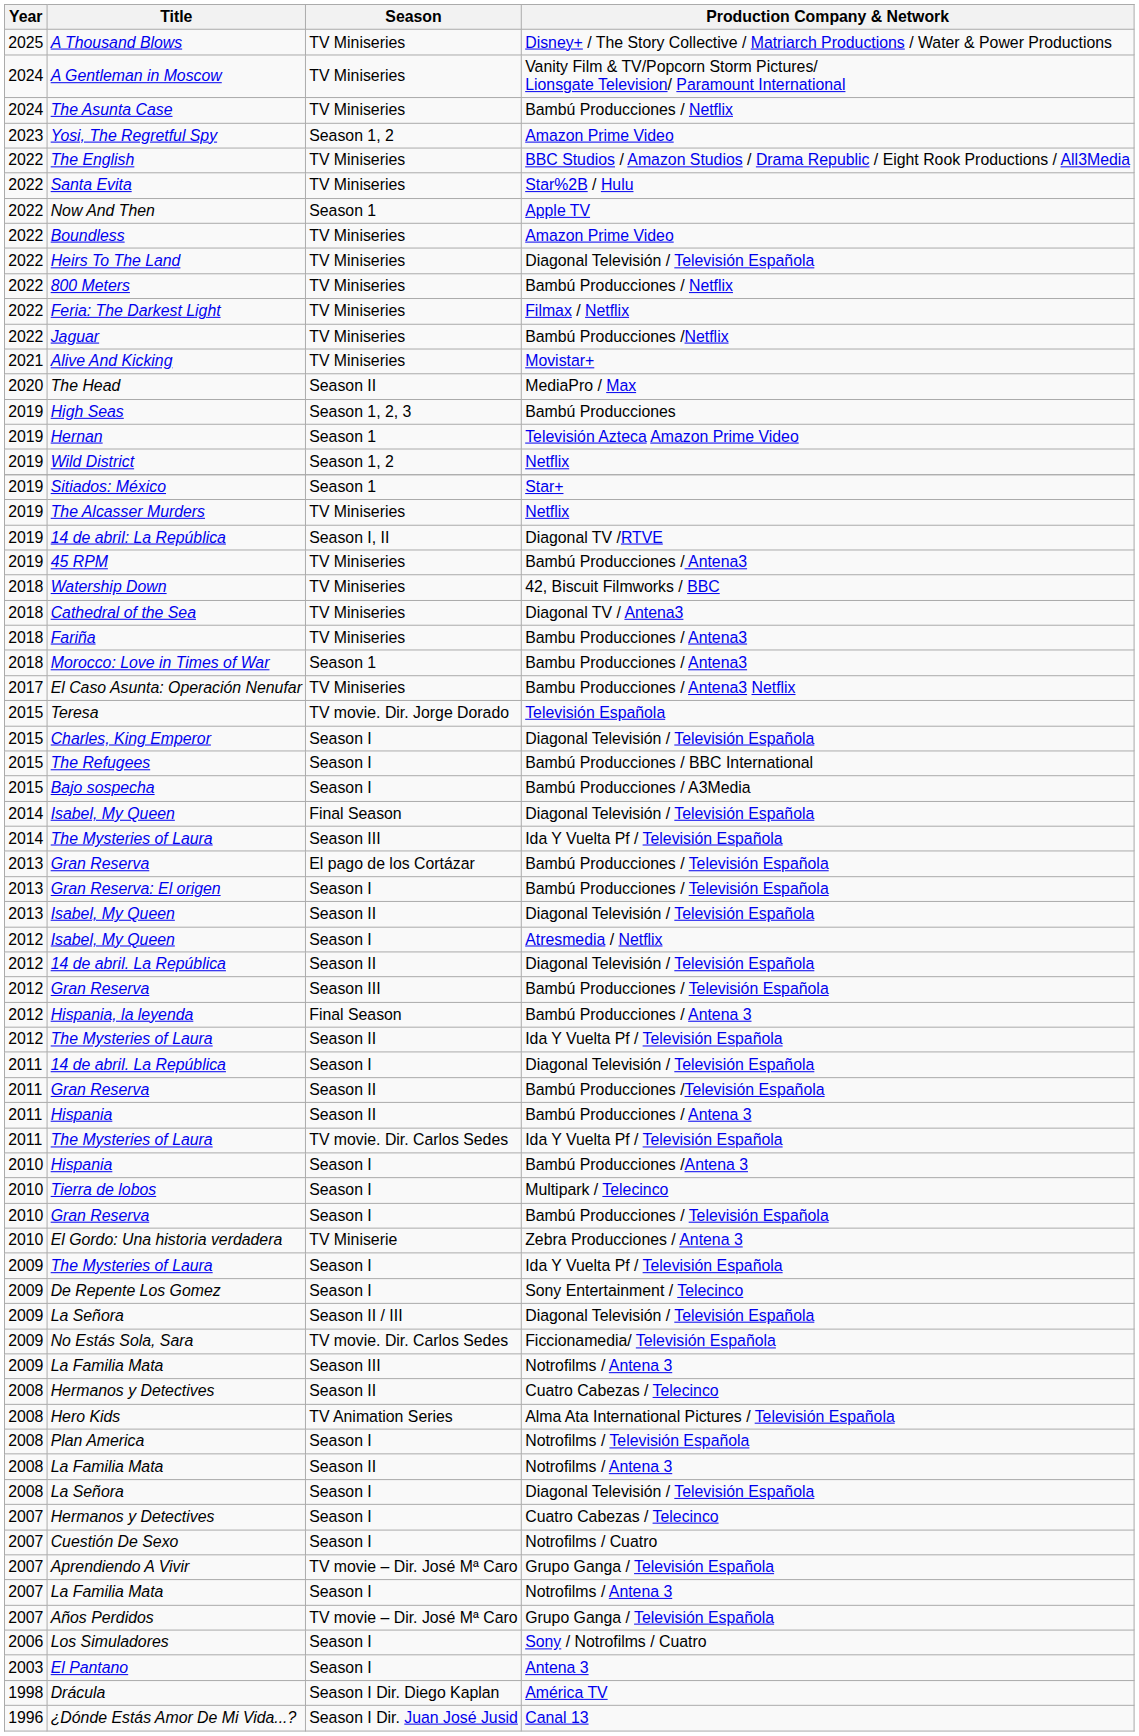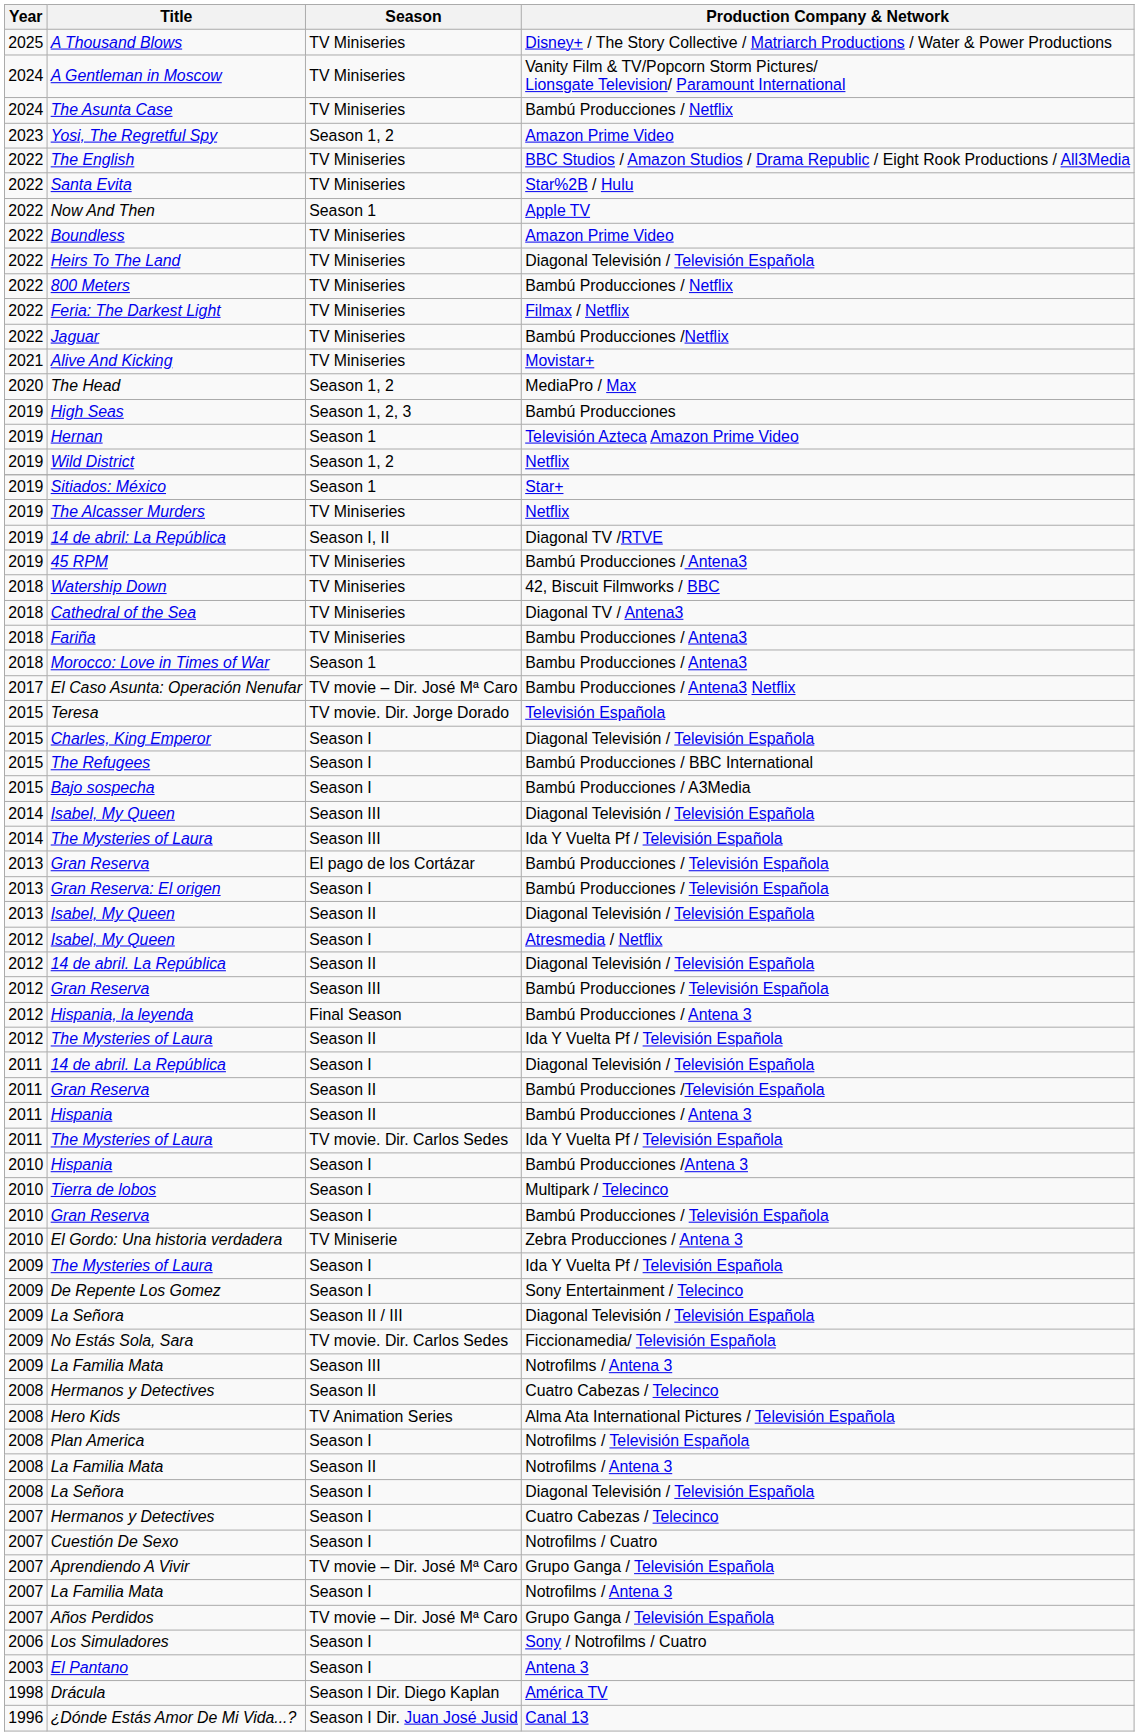(343, 386) Season II -> (351, 386) Season 1, 2
(357, 688) TV Miniseries -> (413, 688) TV movie – Dir. José Mª Caro
(355, 813) Final Season -> (345, 813) Season III
